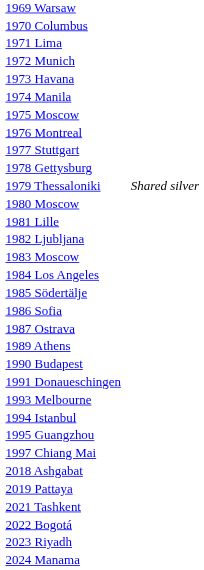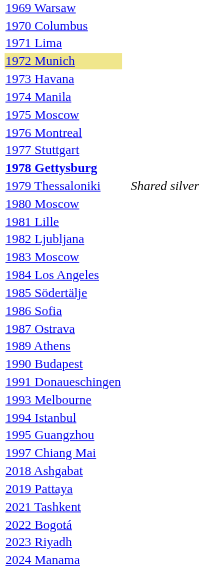(40, 61) no background -> (40, 61) khaki background
(49, 168) normal -> (51, 168) bold
